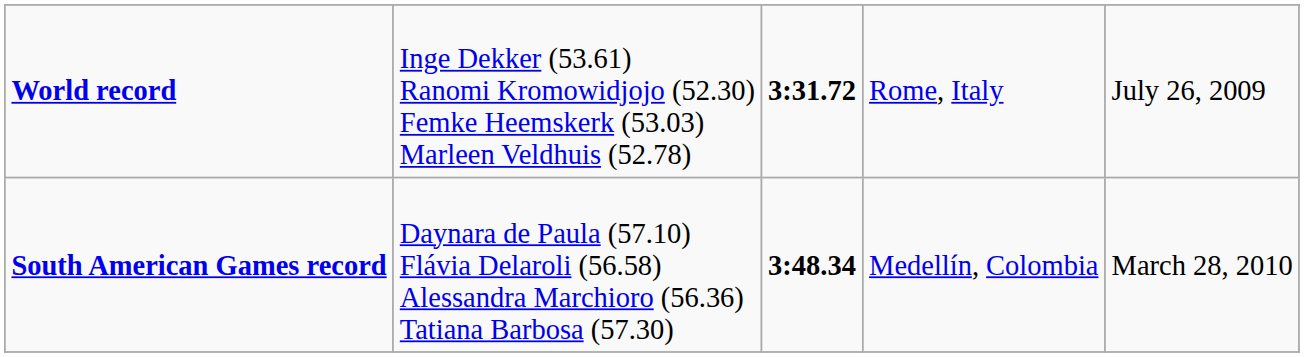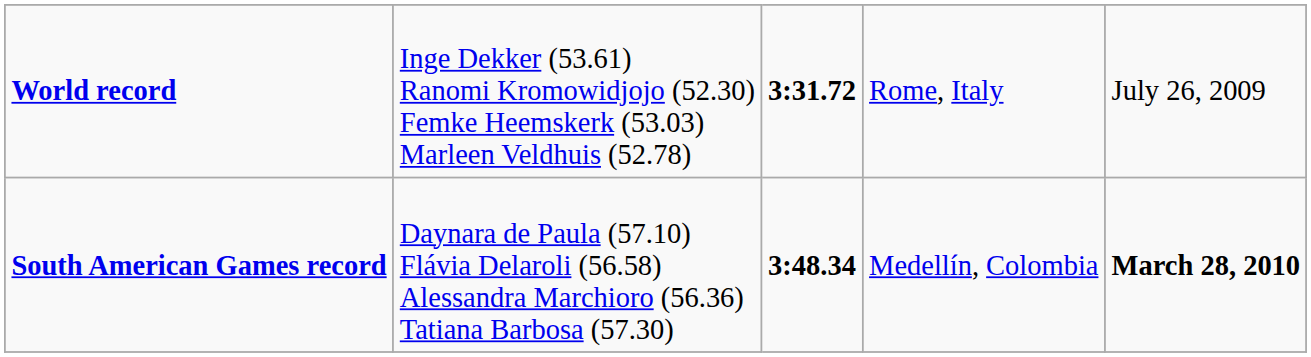(1202, 264) normal -> (1206, 264) bold
